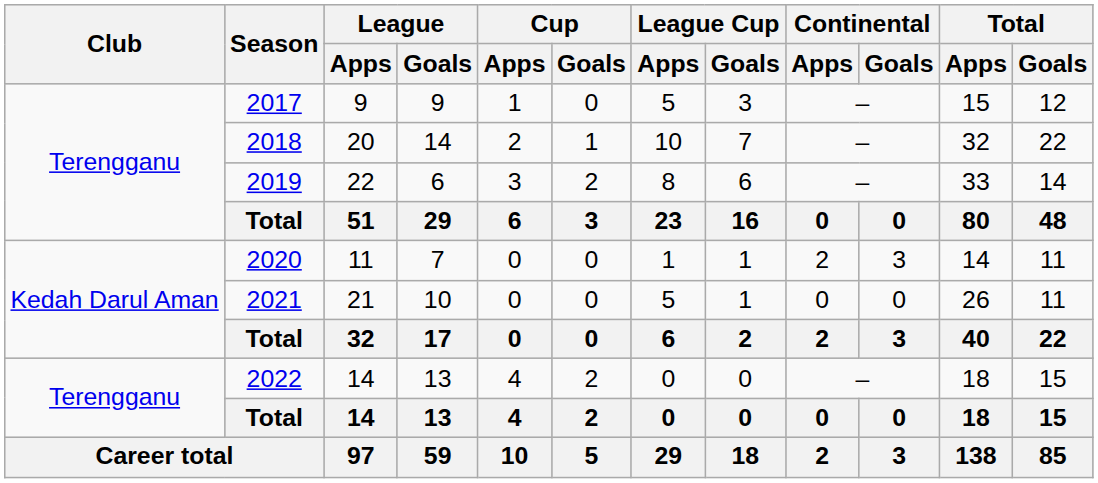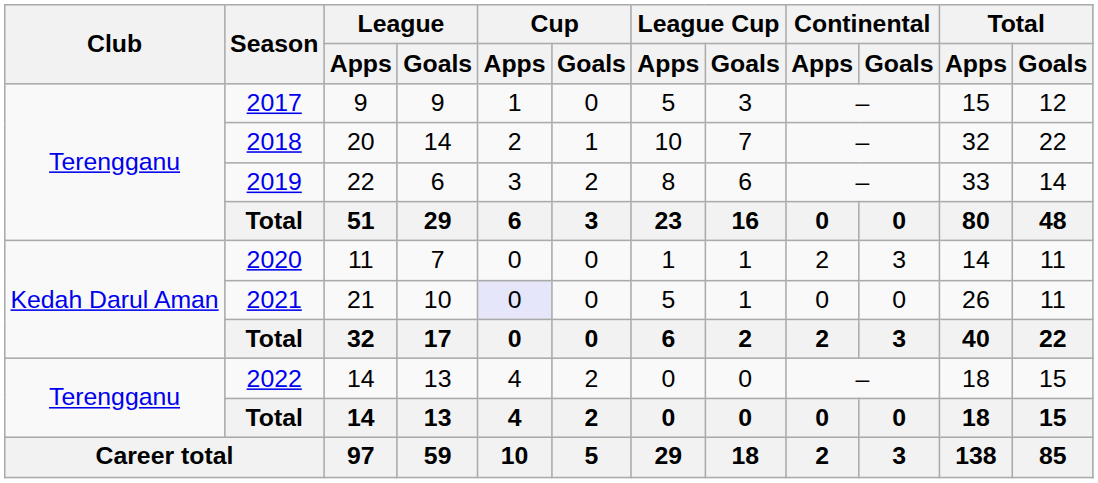(515, 299) no background -> (515, 299) lavender background
